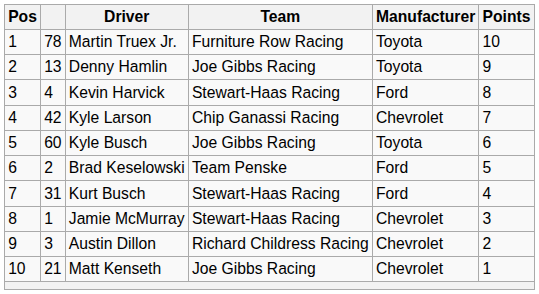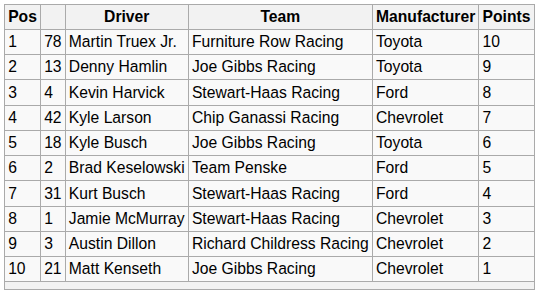(53, 143) 60 -> (53, 143) 18
